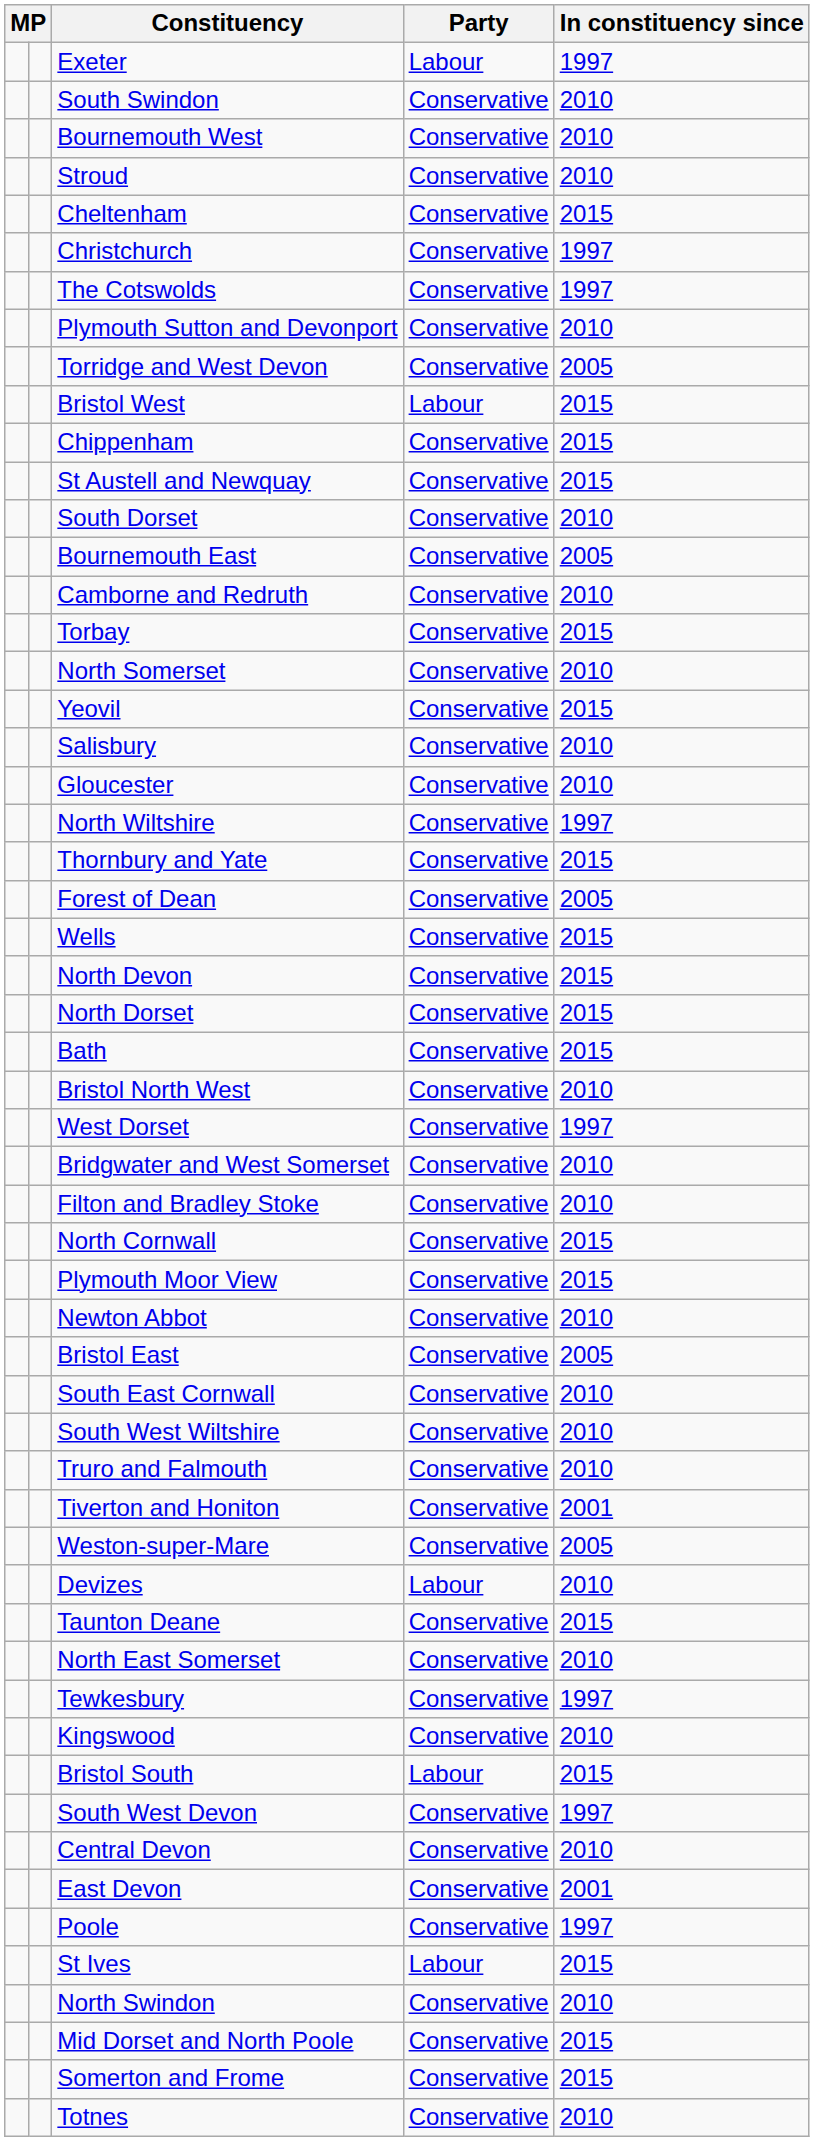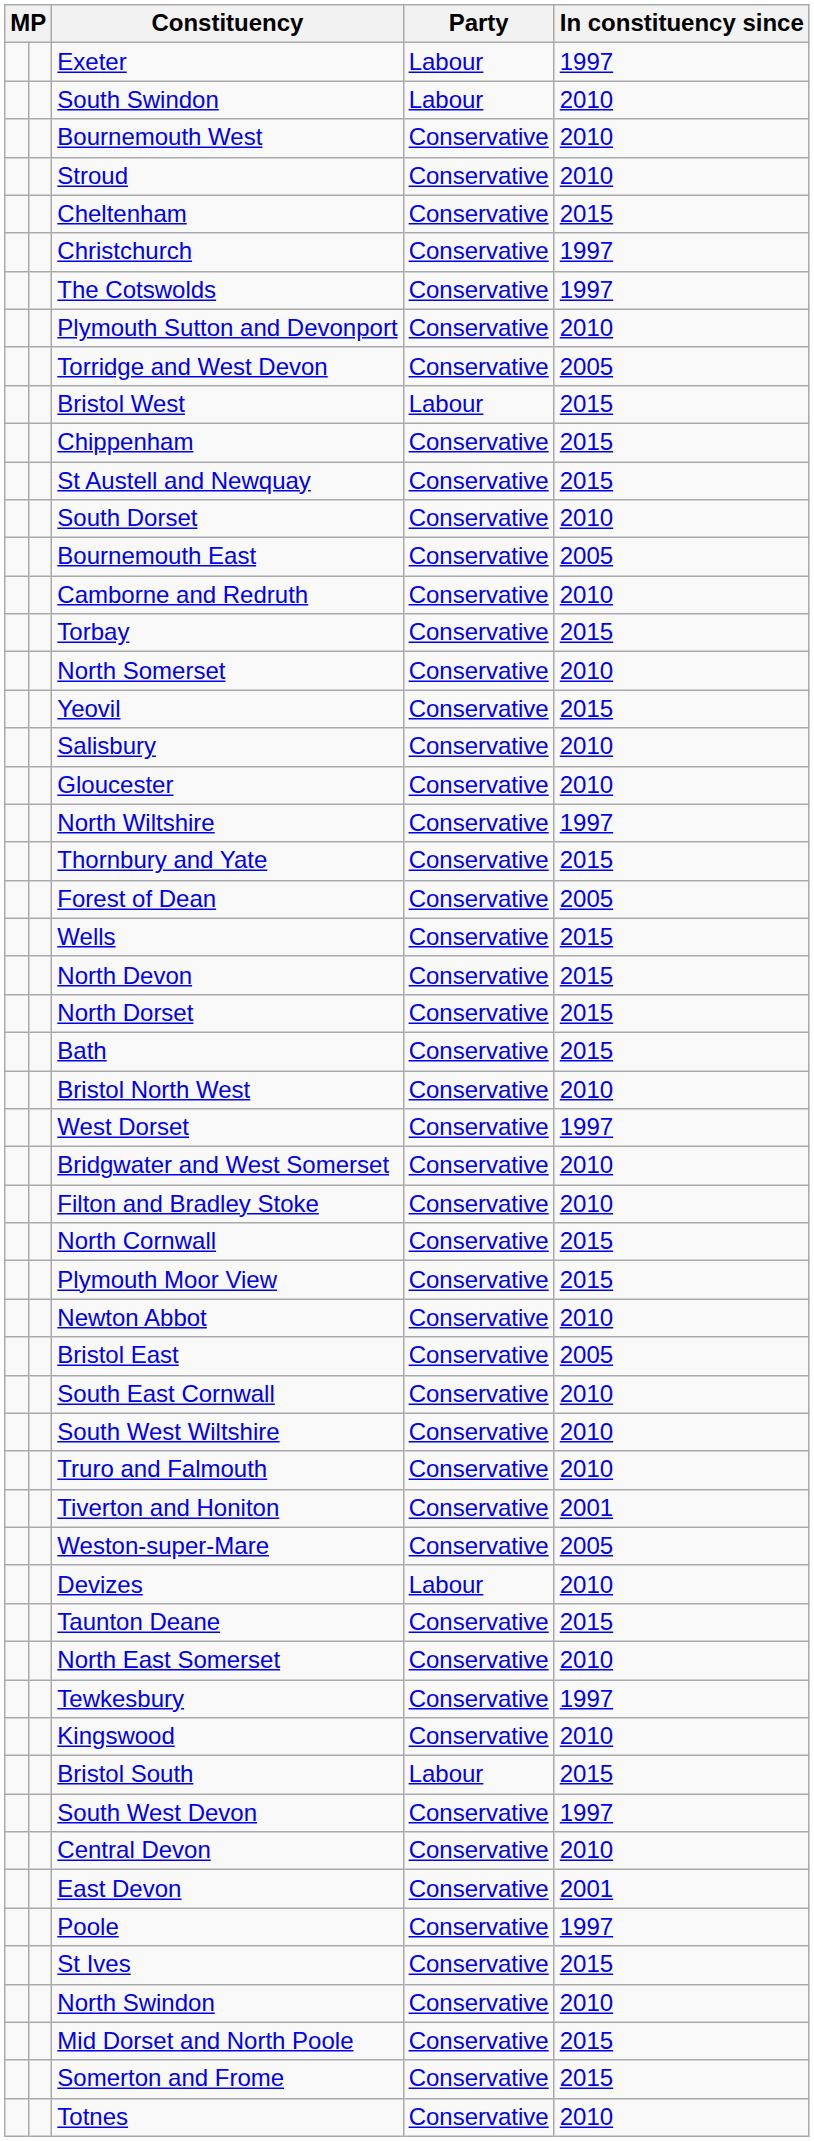(479, 99) Conservative -> (446, 99) Labour
(446, 1964) Labour -> (479, 1964) Conservative
